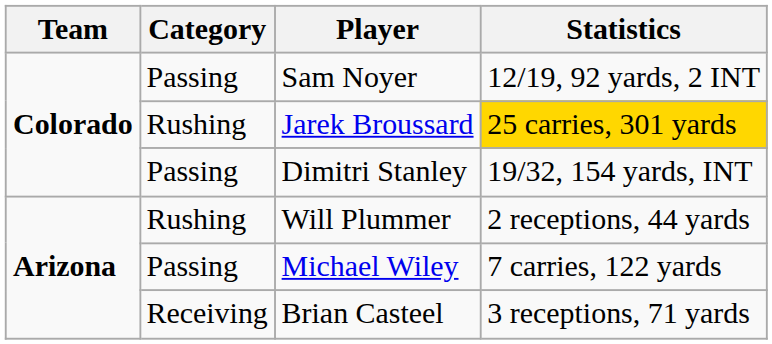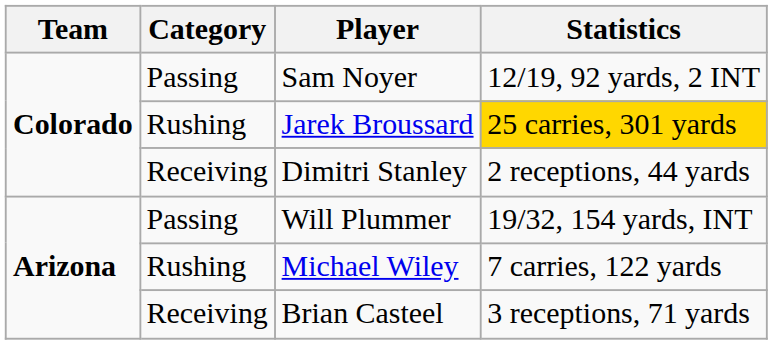(192, 171) Passing -> (207, 171) Receiving
(620, 171) 19/32, 154 yards, INT -> (619, 171) 2 receptions, 44 yards
(196, 218) Rushing -> (192, 218) Passing
(619, 218) 2 receptions, 44 yards -> (620, 218) 19/32, 154 yards, INT
(192, 266) Passing -> (196, 266) Rushing
